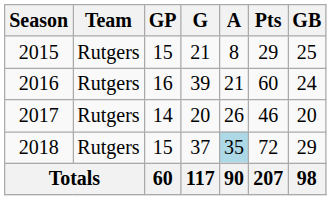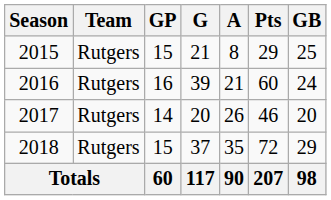(234, 147) lightblue background -> (234, 147) no background
